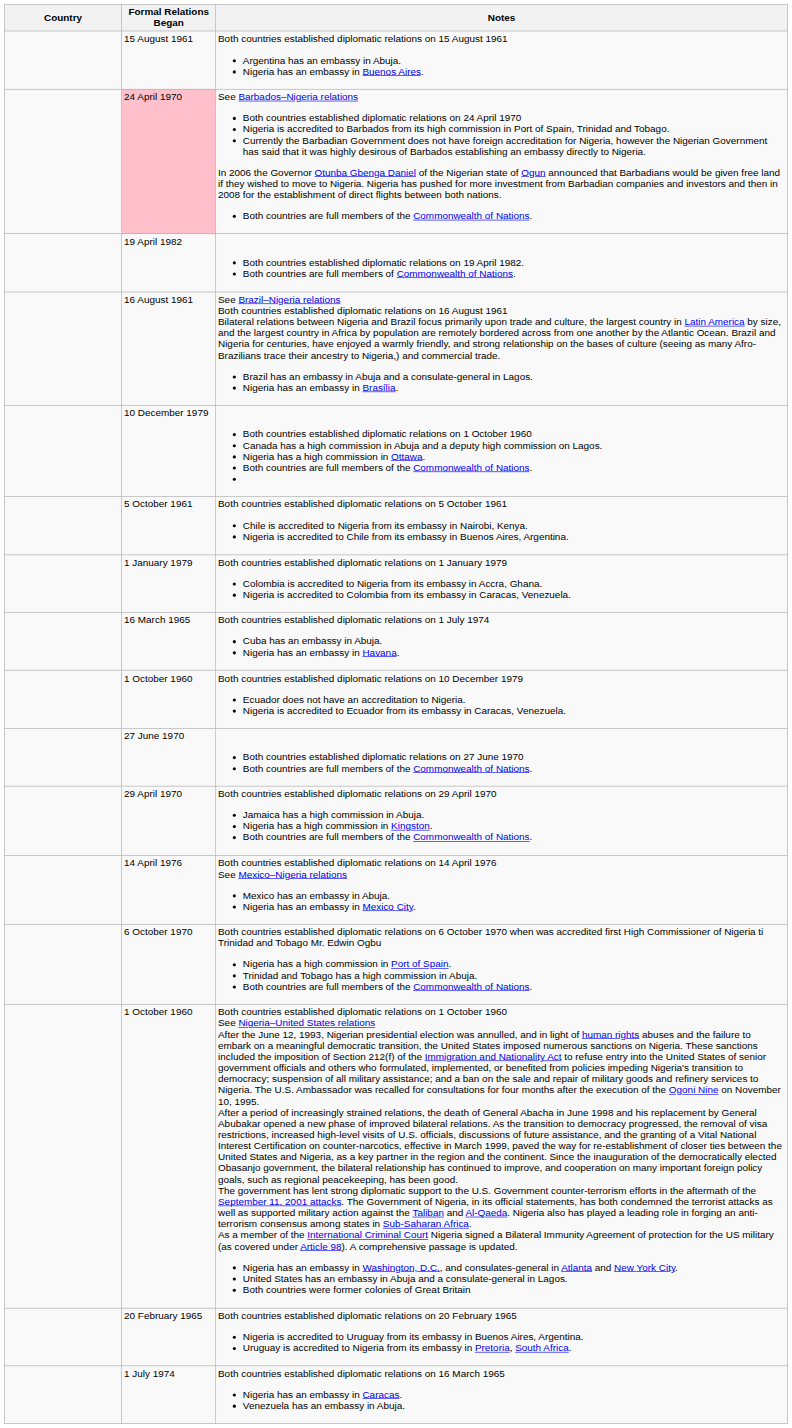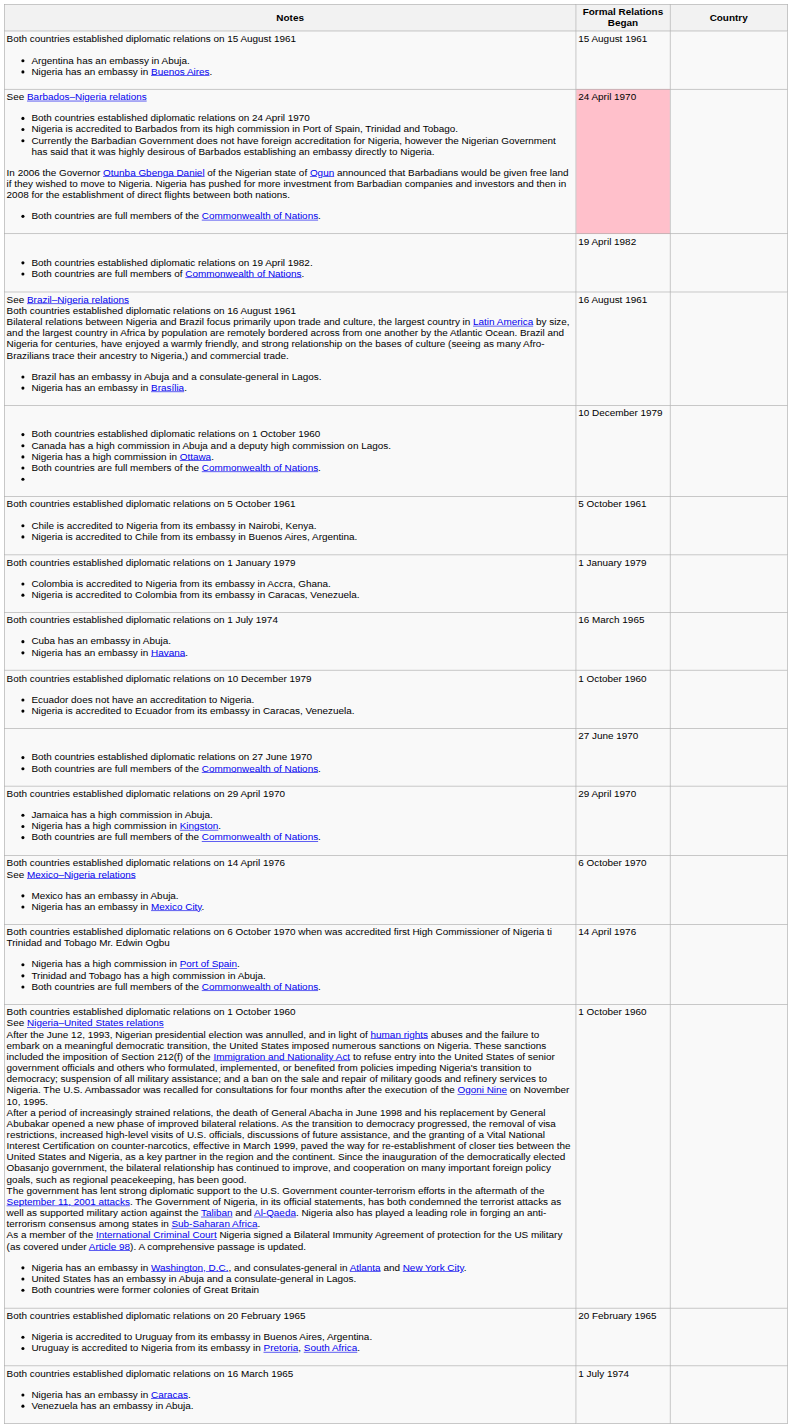columns swapped: (63, 17) <-> (502, 17)
(153, 863) 14 April 1976 -> (612, 863) 6 October 1970
(158, 932) 6 October 1970 -> (607, 932) 14 April 1976
